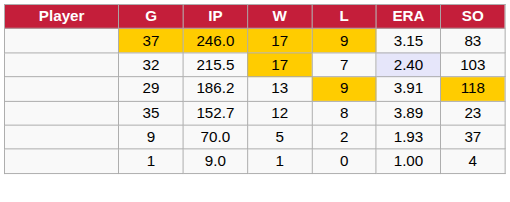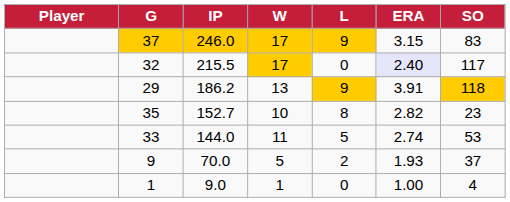(344, 64) 7 -> (344, 64) 0
(473, 64) 103 -> (473, 64) 117
(280, 112) 12 -> (280, 112) 10
(408, 112) 3.89 -> (408, 112) 2.82
+ row: (151, 137)
